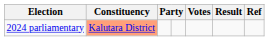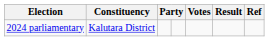(122, 28) lightsalmon background -> (122, 28) no background
